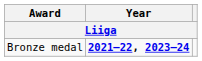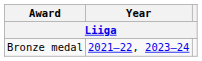(139, 47) bold -> (139, 47) normal
